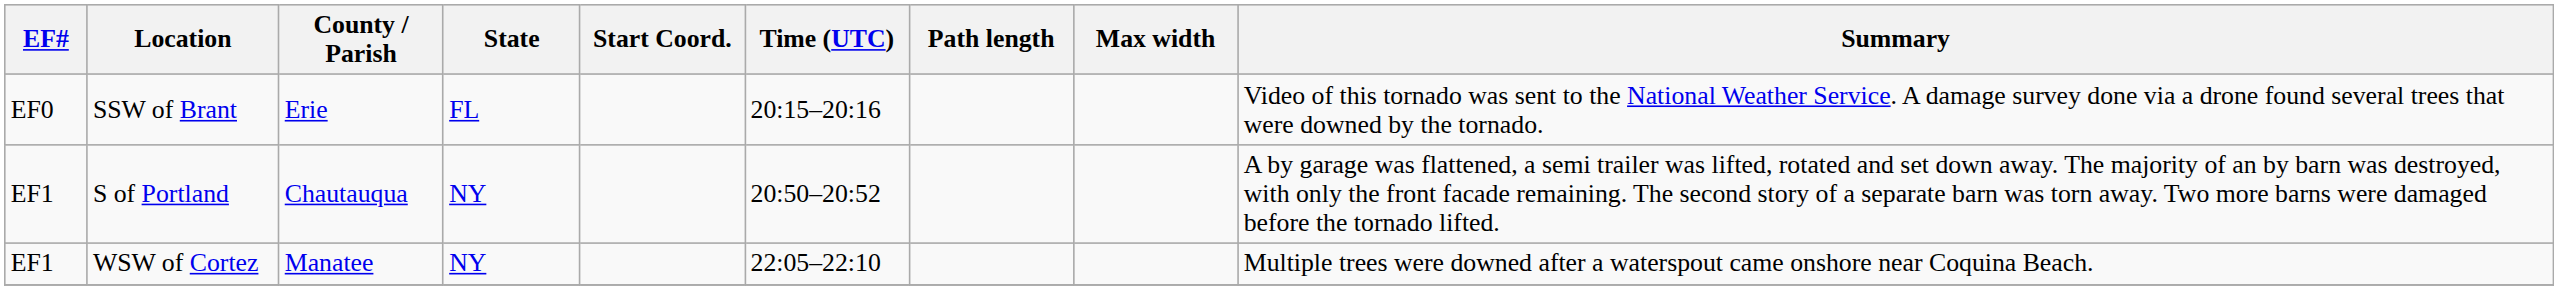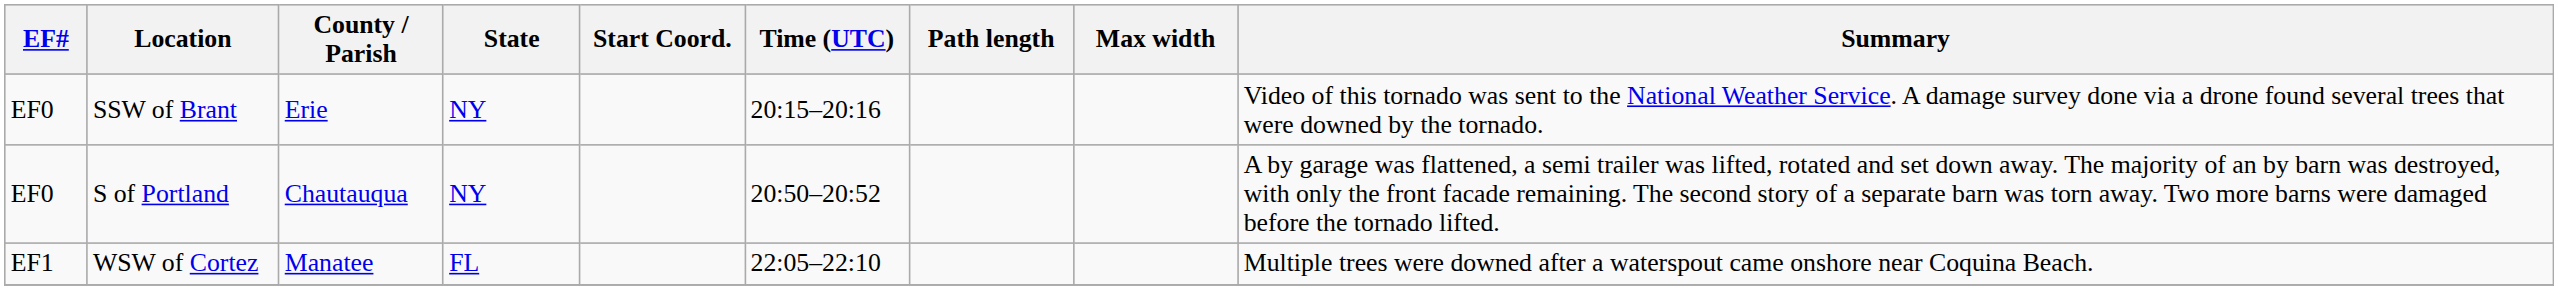(464, 109) FL -> (468, 109) NY
(32, 193) EF1 -> (32, 193) EF0
(468, 263) NY -> (464, 263) FL
